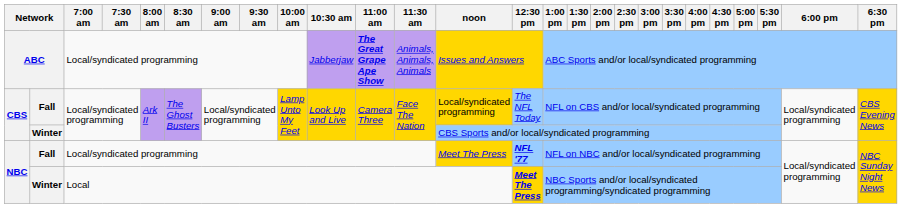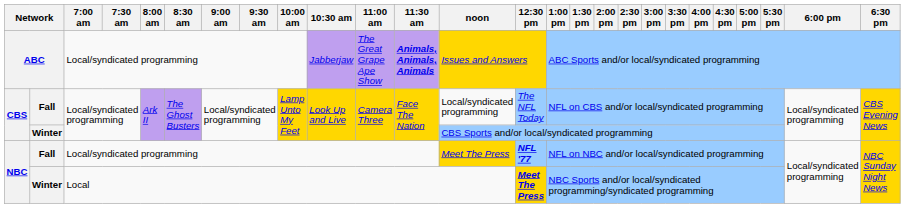(372, 60) bold -> (371, 60) normal
(415, 60) normal -> (417, 60) bold
(474, 107) gold background -> (477, 107) no background
